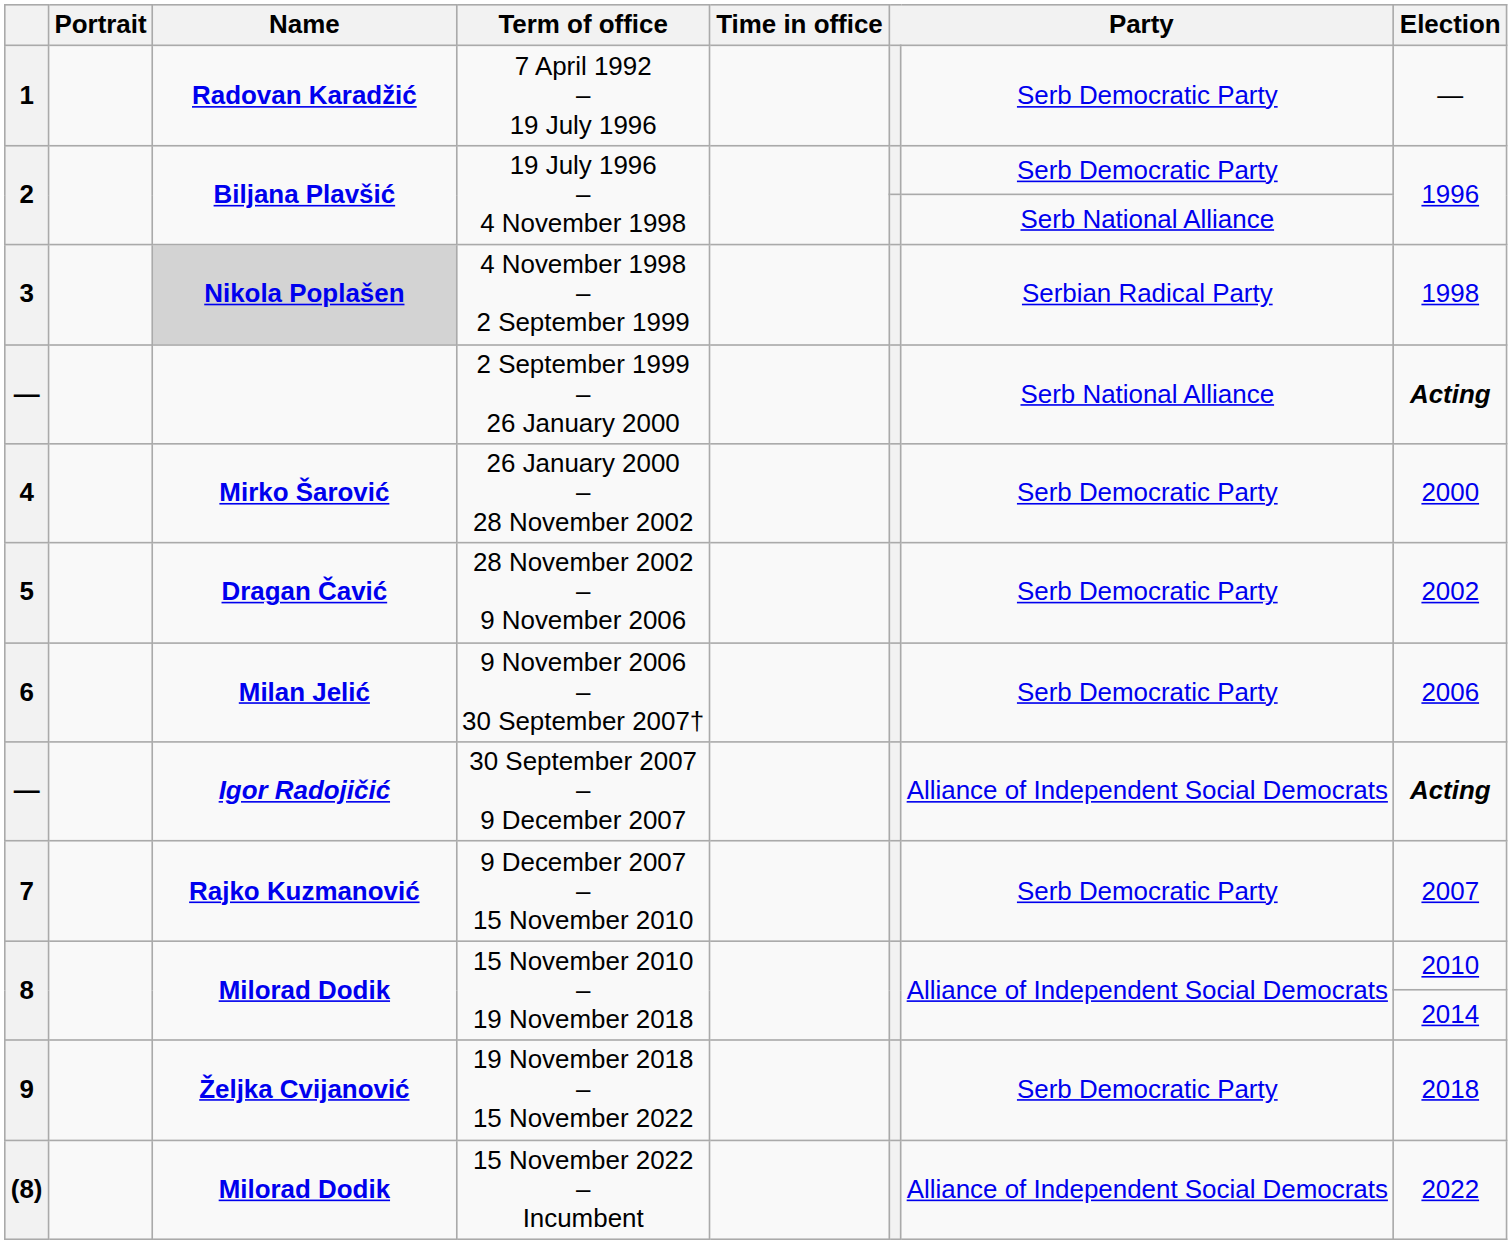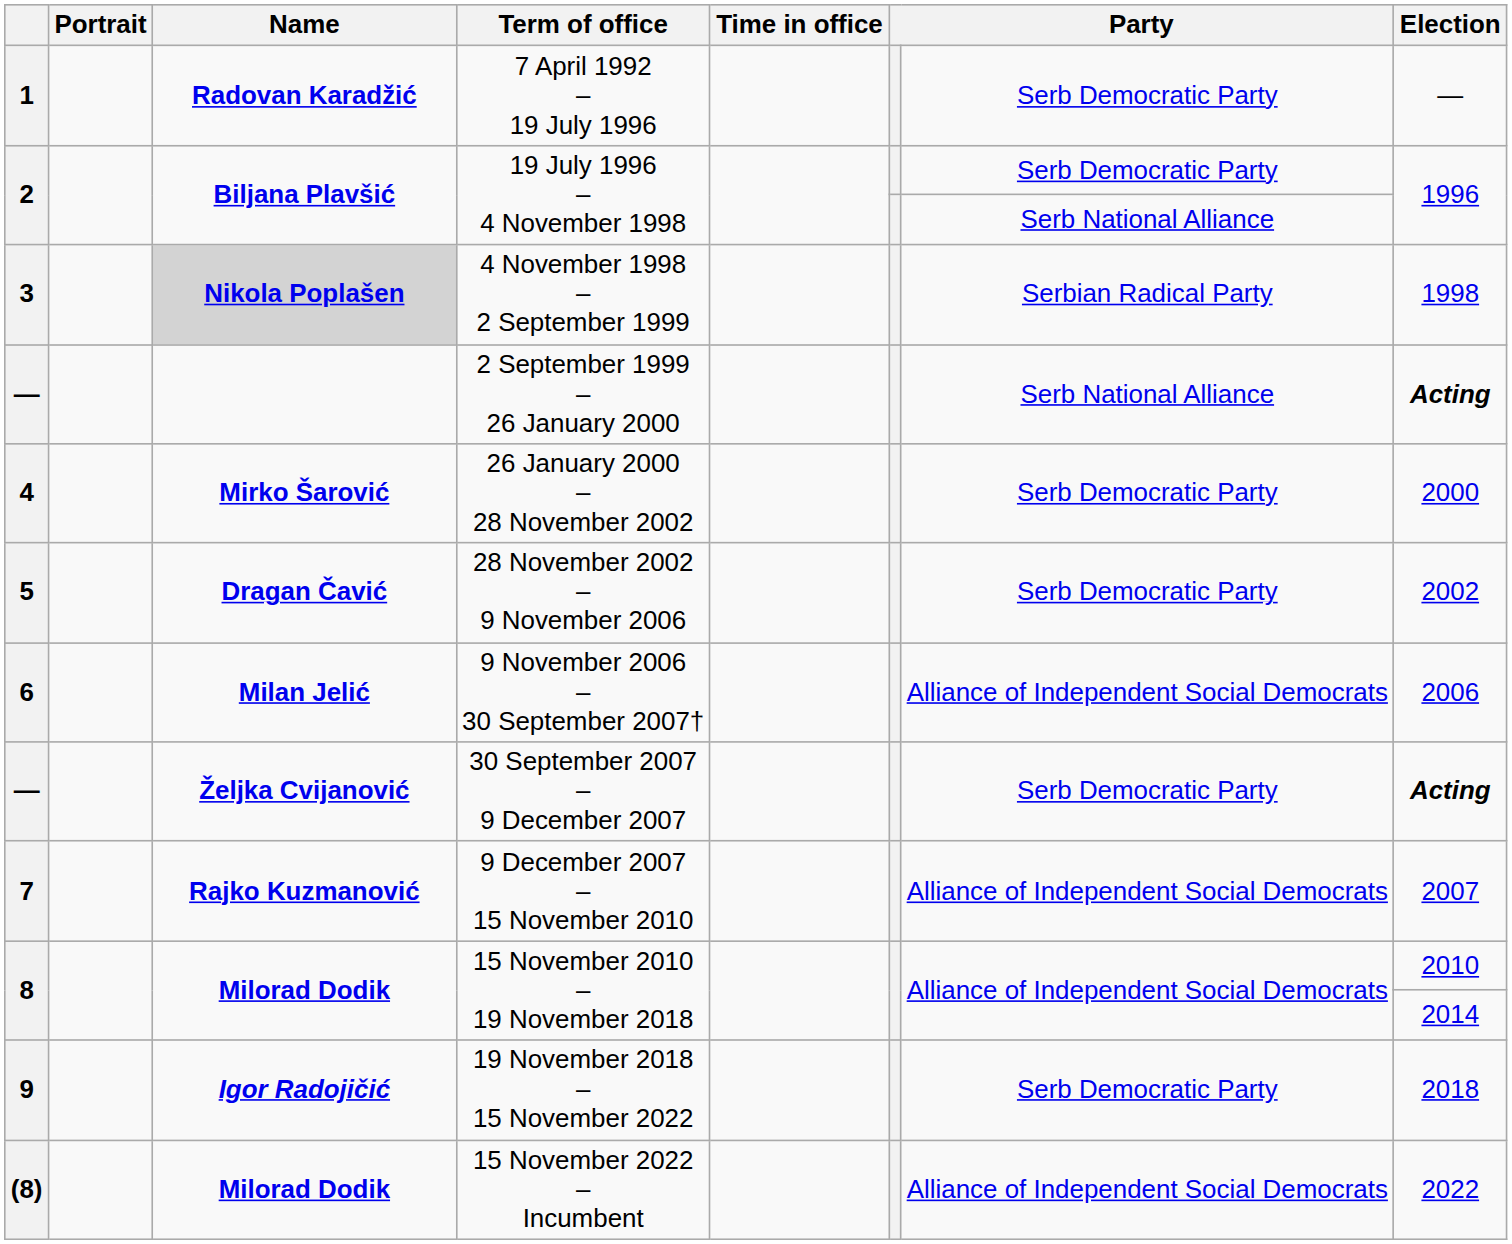(1147, 691) Serb Democratic Party -> (1147, 691) Alliance of Independent Social Democrats
(304, 791) Igor Radojičić -> (304, 791) Željka Cvijanović
(1147, 791) Alliance of Independent Social Democrats -> (1147, 791) Serb Democratic Party
(1147, 890) Serb Democratic Party -> (1147, 890) Alliance of Independent Social Democrats
(304, 1089) Željka Cvijanović -> (304, 1089) Igor Radojičić
